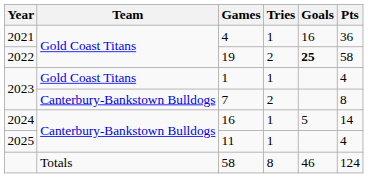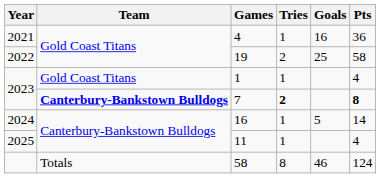(308, 57) bold -> (321, 57) normal
(128, 99) normal -> (134, 99) bold
(270, 99) normal -> (283, 99) bold
(343, 99) normal -> (356, 99) bold
